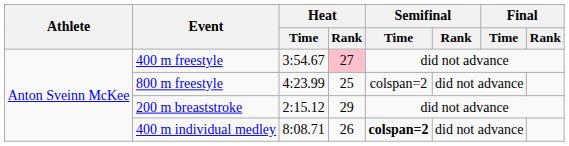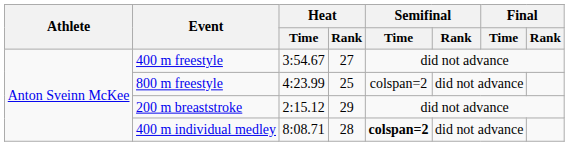(347, 61) pink background -> (347, 61) no background
(347, 130) 26 -> (347, 130) 28
